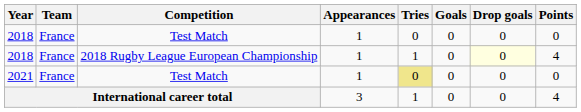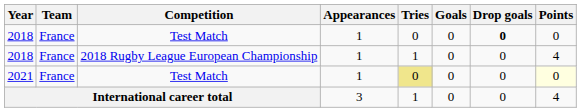(503, 35) normal -> (503, 35) bold
(503, 55) lightyellow background -> (503, 55) no background
(556, 76) no background -> (556, 76) lightyellow background
